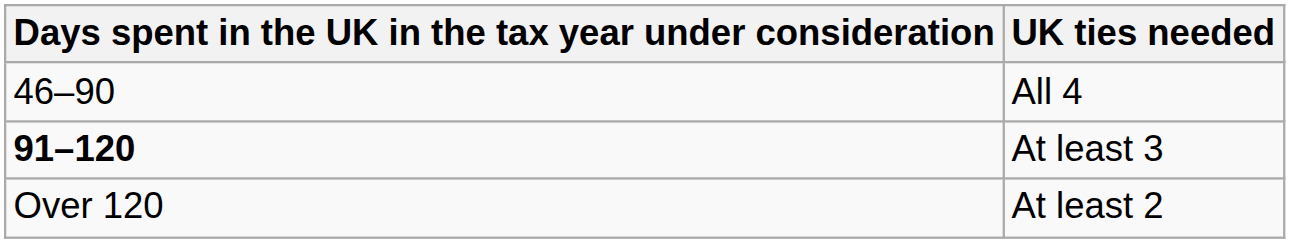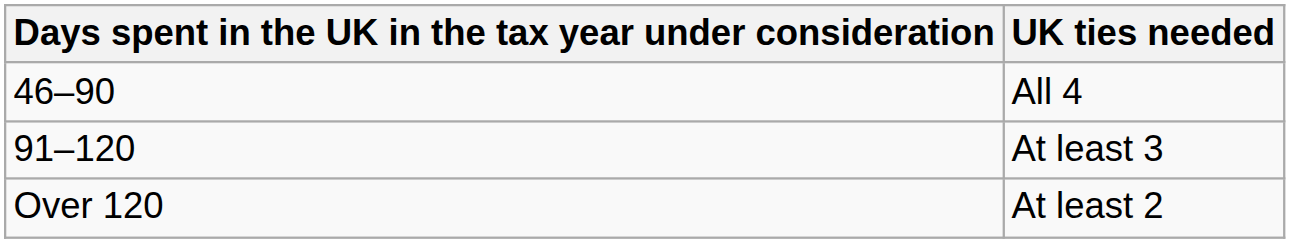(74, 149) bold -> (74, 149) normal
